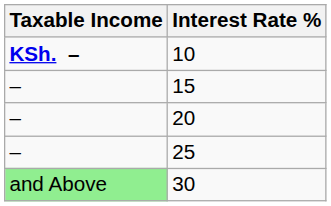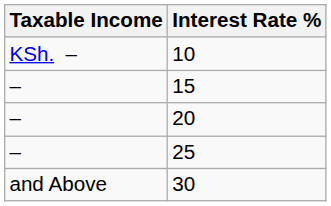(44, 53) bold -> (43, 53) normal
(58, 184) lightgreen background -> (58, 184) no background
